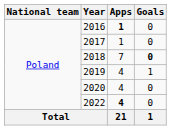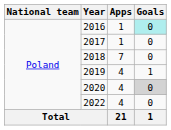(121, 27) bold -> (121, 27) normal
(150, 27) no background -> (150, 27) paleturquoise background
(150, 57) bold -> (150, 57) normal
(150, 87) no background -> (150, 87) lightgrey background
(121, 102) bold -> (121, 102) normal
